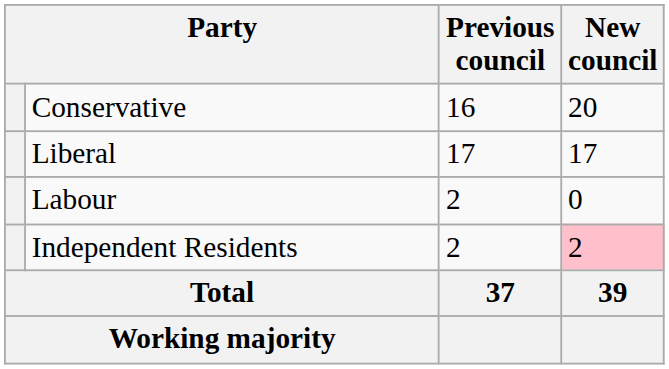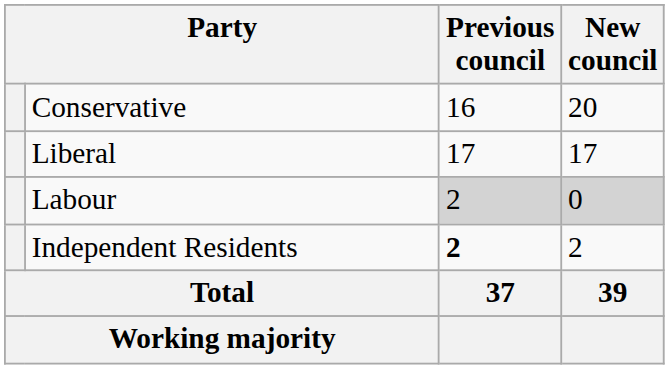(453, 199) no background -> (453, 199) lightgrey background
(575, 199) no background -> (575, 199) lightgrey background
(453, 246) normal -> (453, 246) bold
(575, 246) pink background -> (575, 246) no background
